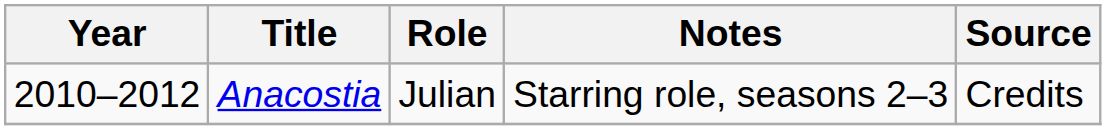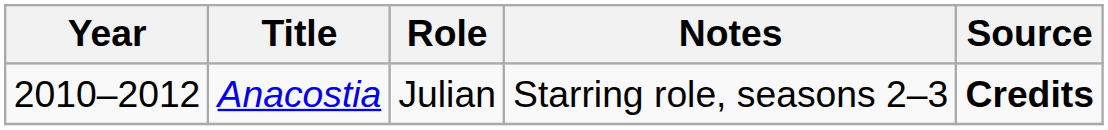(1025, 93) normal -> (1030, 93) bold
